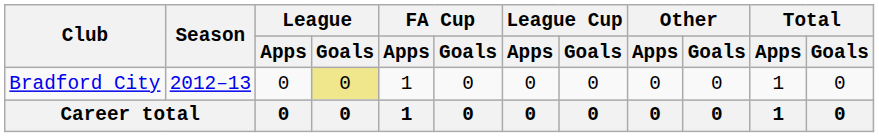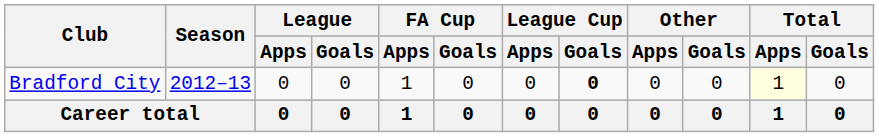(345, 84) khaki background -> (345, 84) no background
(593, 84) normal -> (593, 84) bold
(778, 84) no background -> (778, 84) lightyellow background
